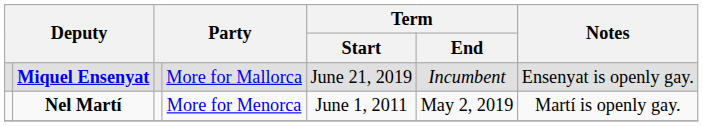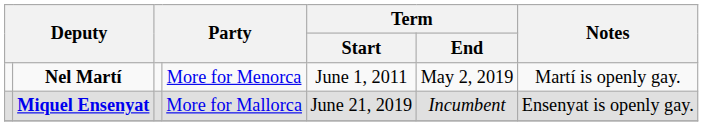rows swapped: (83, 105) <-> (83, 76)
